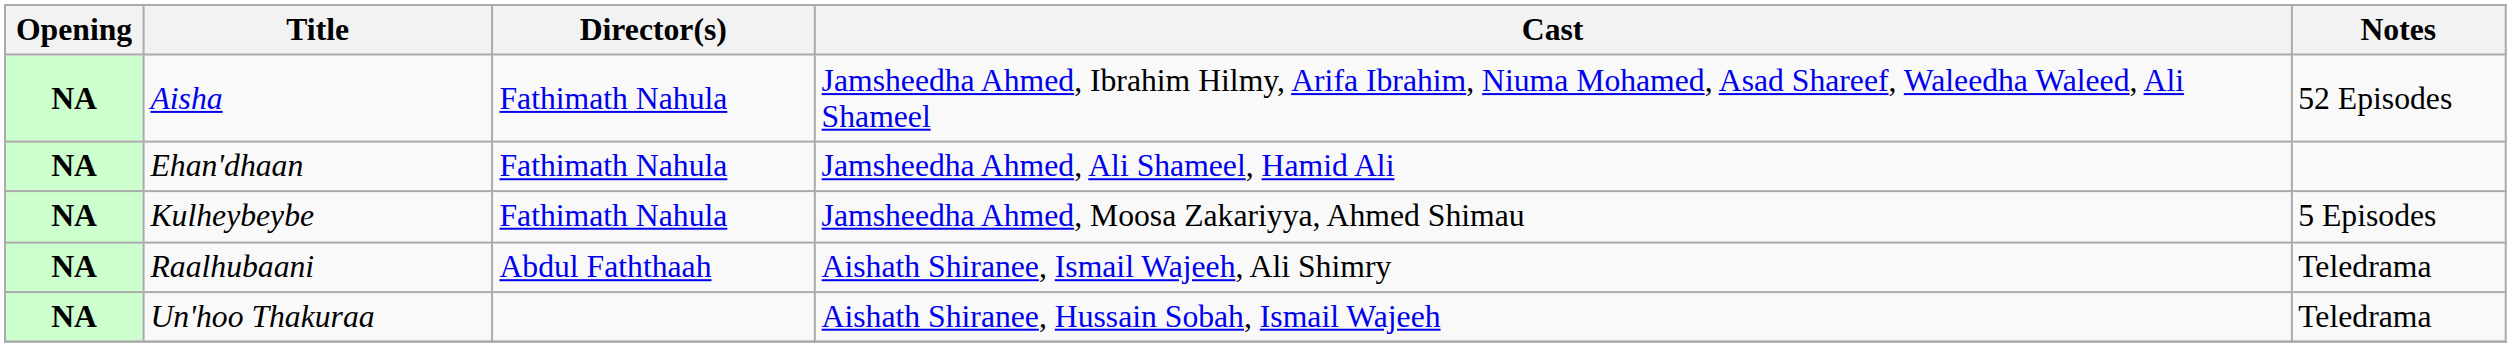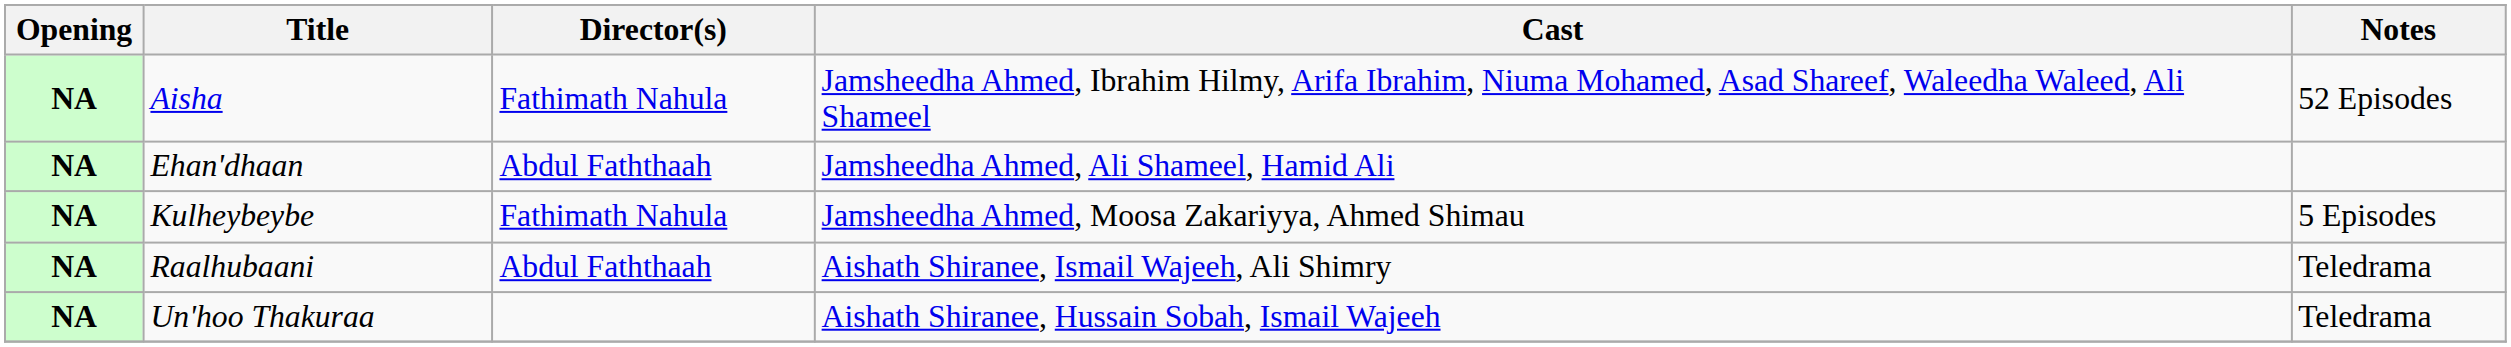(613, 165) Fathimath Nahula -> (605, 165) Abdul Faththaah
